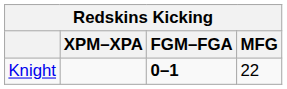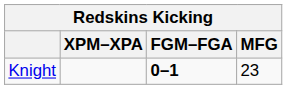(250, 71) 22 -> (250, 71) 23
